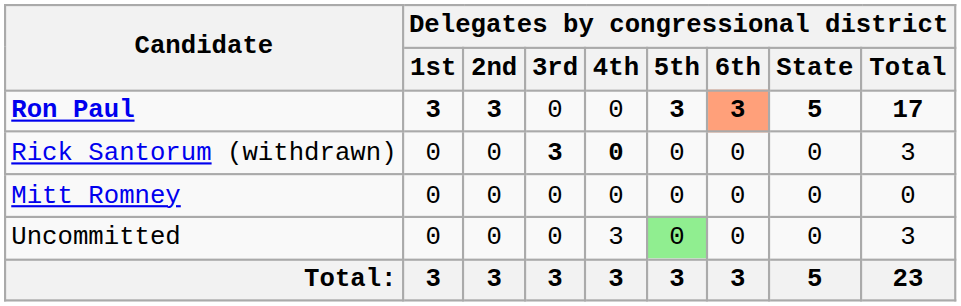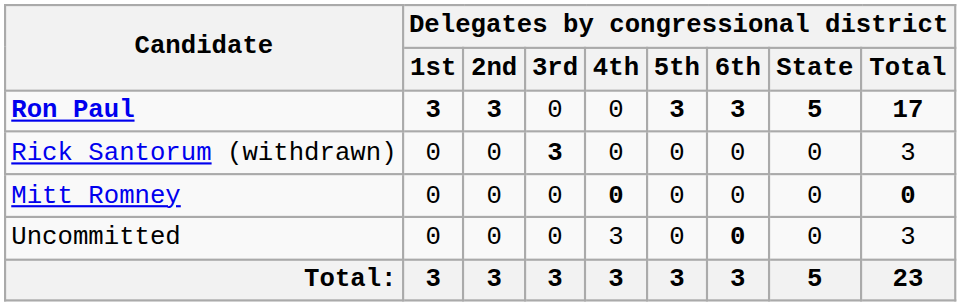(738, 111) lightsalmon background -> (738, 111) no background
(616, 153) bold -> (616, 153) normal
(616, 196) normal -> (616, 196) bold
(908, 196) normal -> (908, 196) bold
(677, 238) lightgreen background -> (677, 238) no background
(738, 238) normal -> (738, 238) bold
